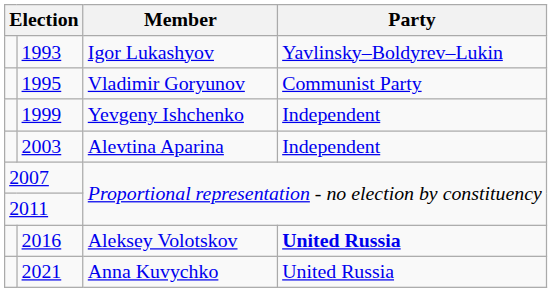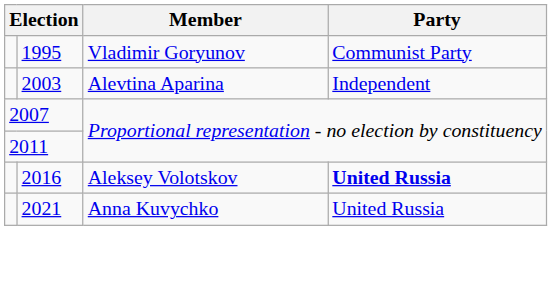- row: (41, 51)
- row: (41, 114)
